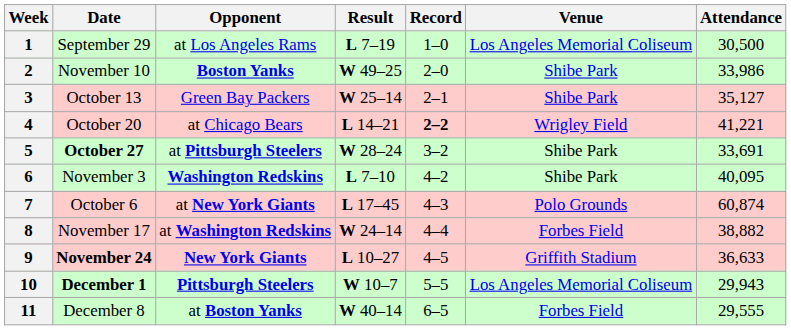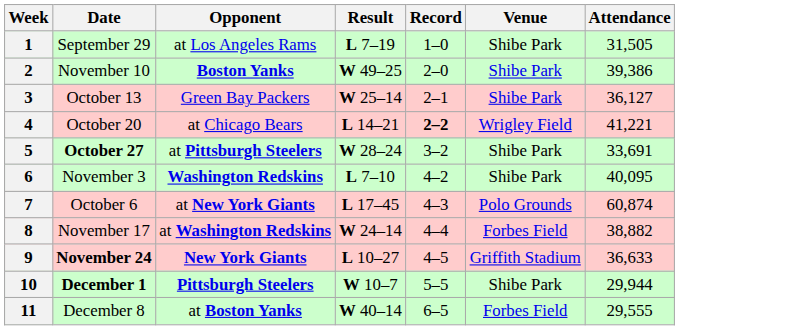(581, 44) Los Angeles Memorial Coliseum -> (525, 44) Shibe Park
(741, 44) 30,500 -> (630, 44) 31,505
(741, 71) 33,986 -> (630, 71) 39,386
(741, 97) 35,127 -> (630, 97) 36,127
(581, 284) Los Angeles Memorial Coliseum -> (525, 284) Shibe Park
(741, 284) 29,943 -> (630, 284) 29,944
